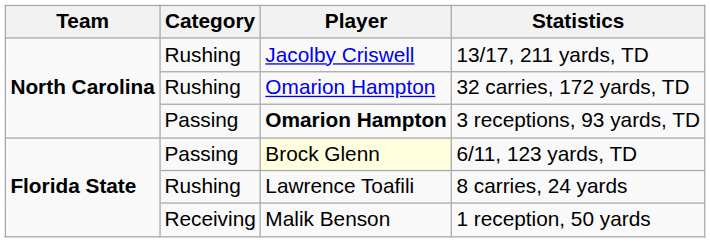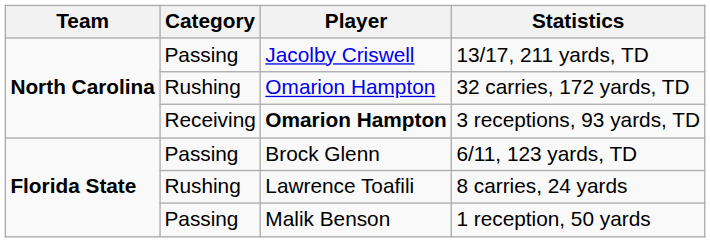(203, 54) Rushing -> (201, 54) Passing
(201, 120) Passing -> (210, 120) Receiving
(323, 153) lightyellow background -> (323, 153) no background
(210, 219) Receiving -> (201, 219) Passing
